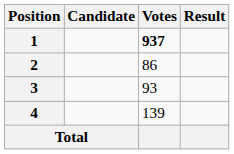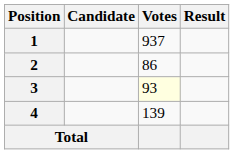(153, 40) bold -> (153, 40) normal
(150, 88) no background -> (150, 88) lightyellow background
